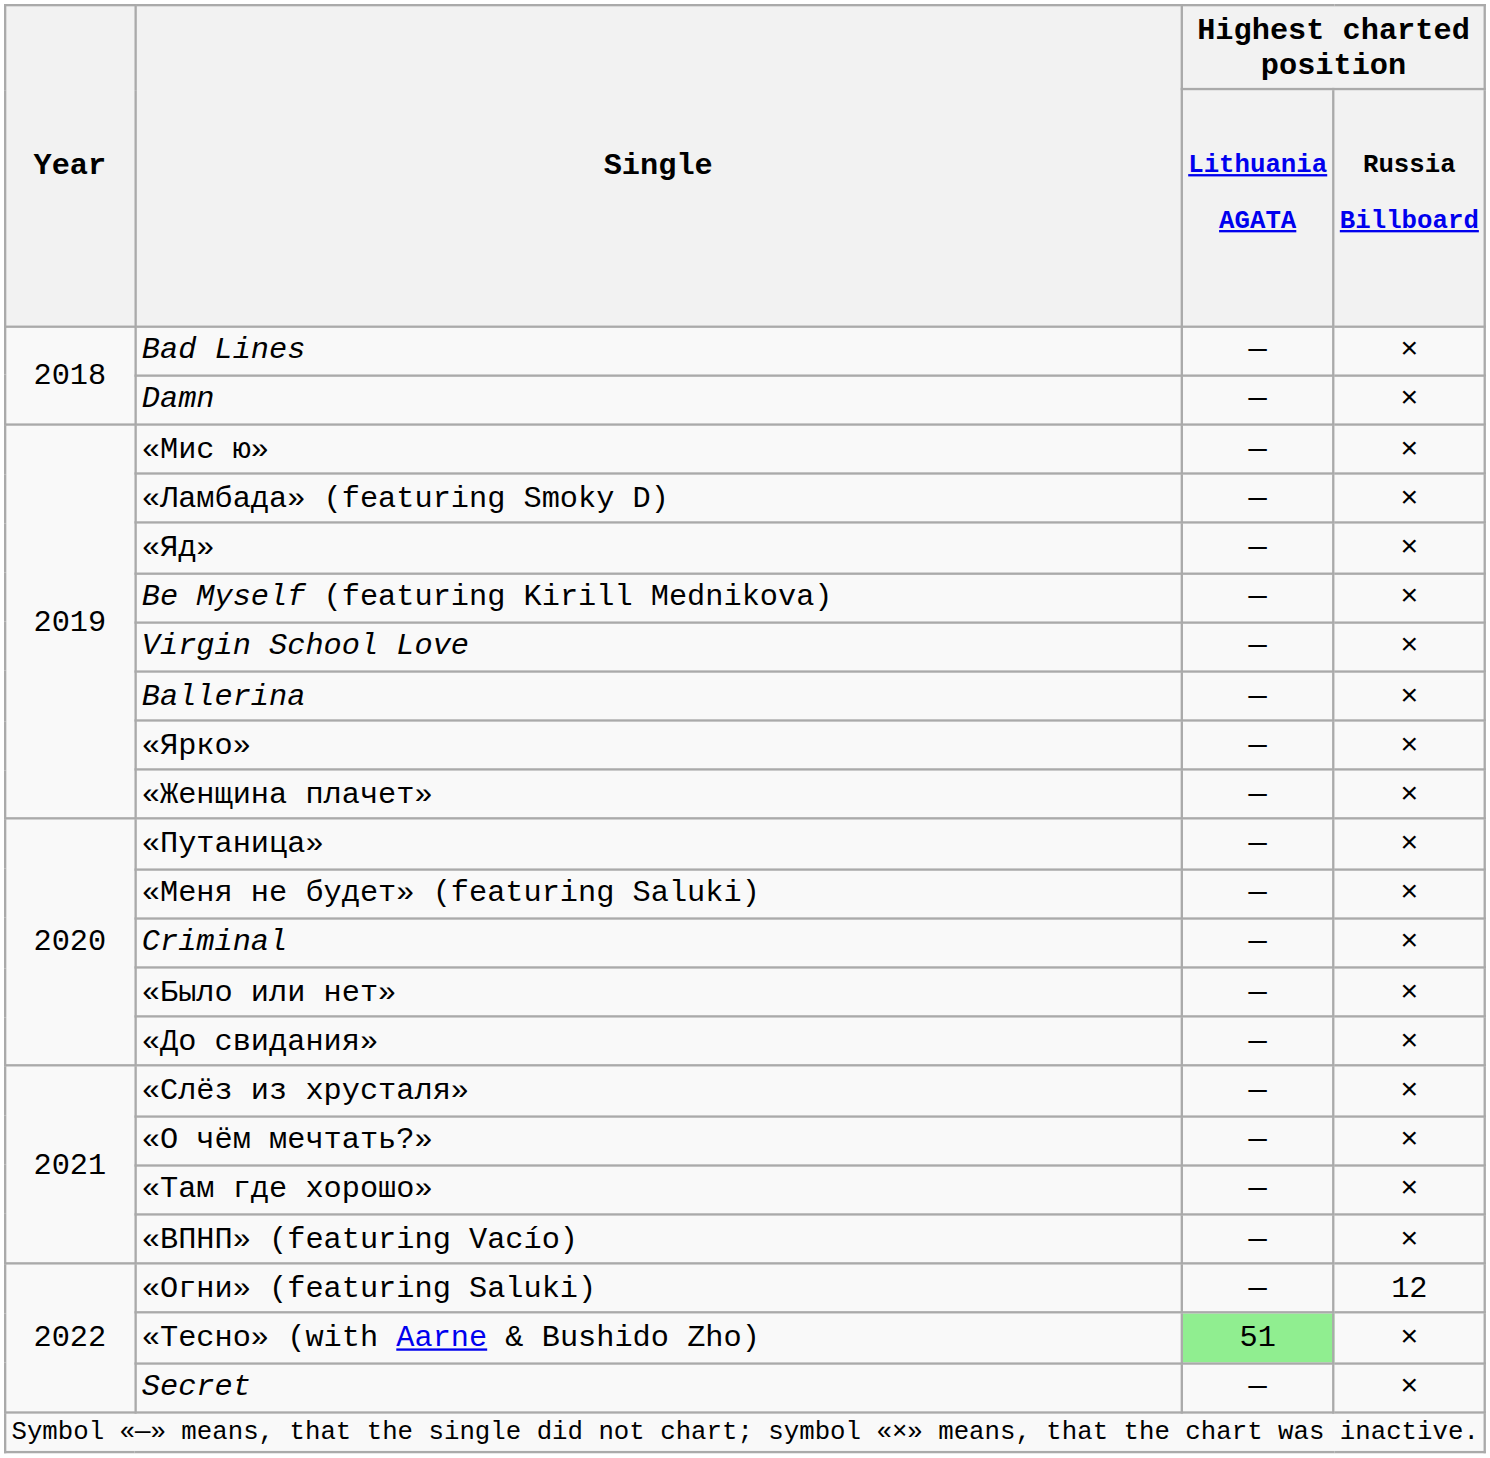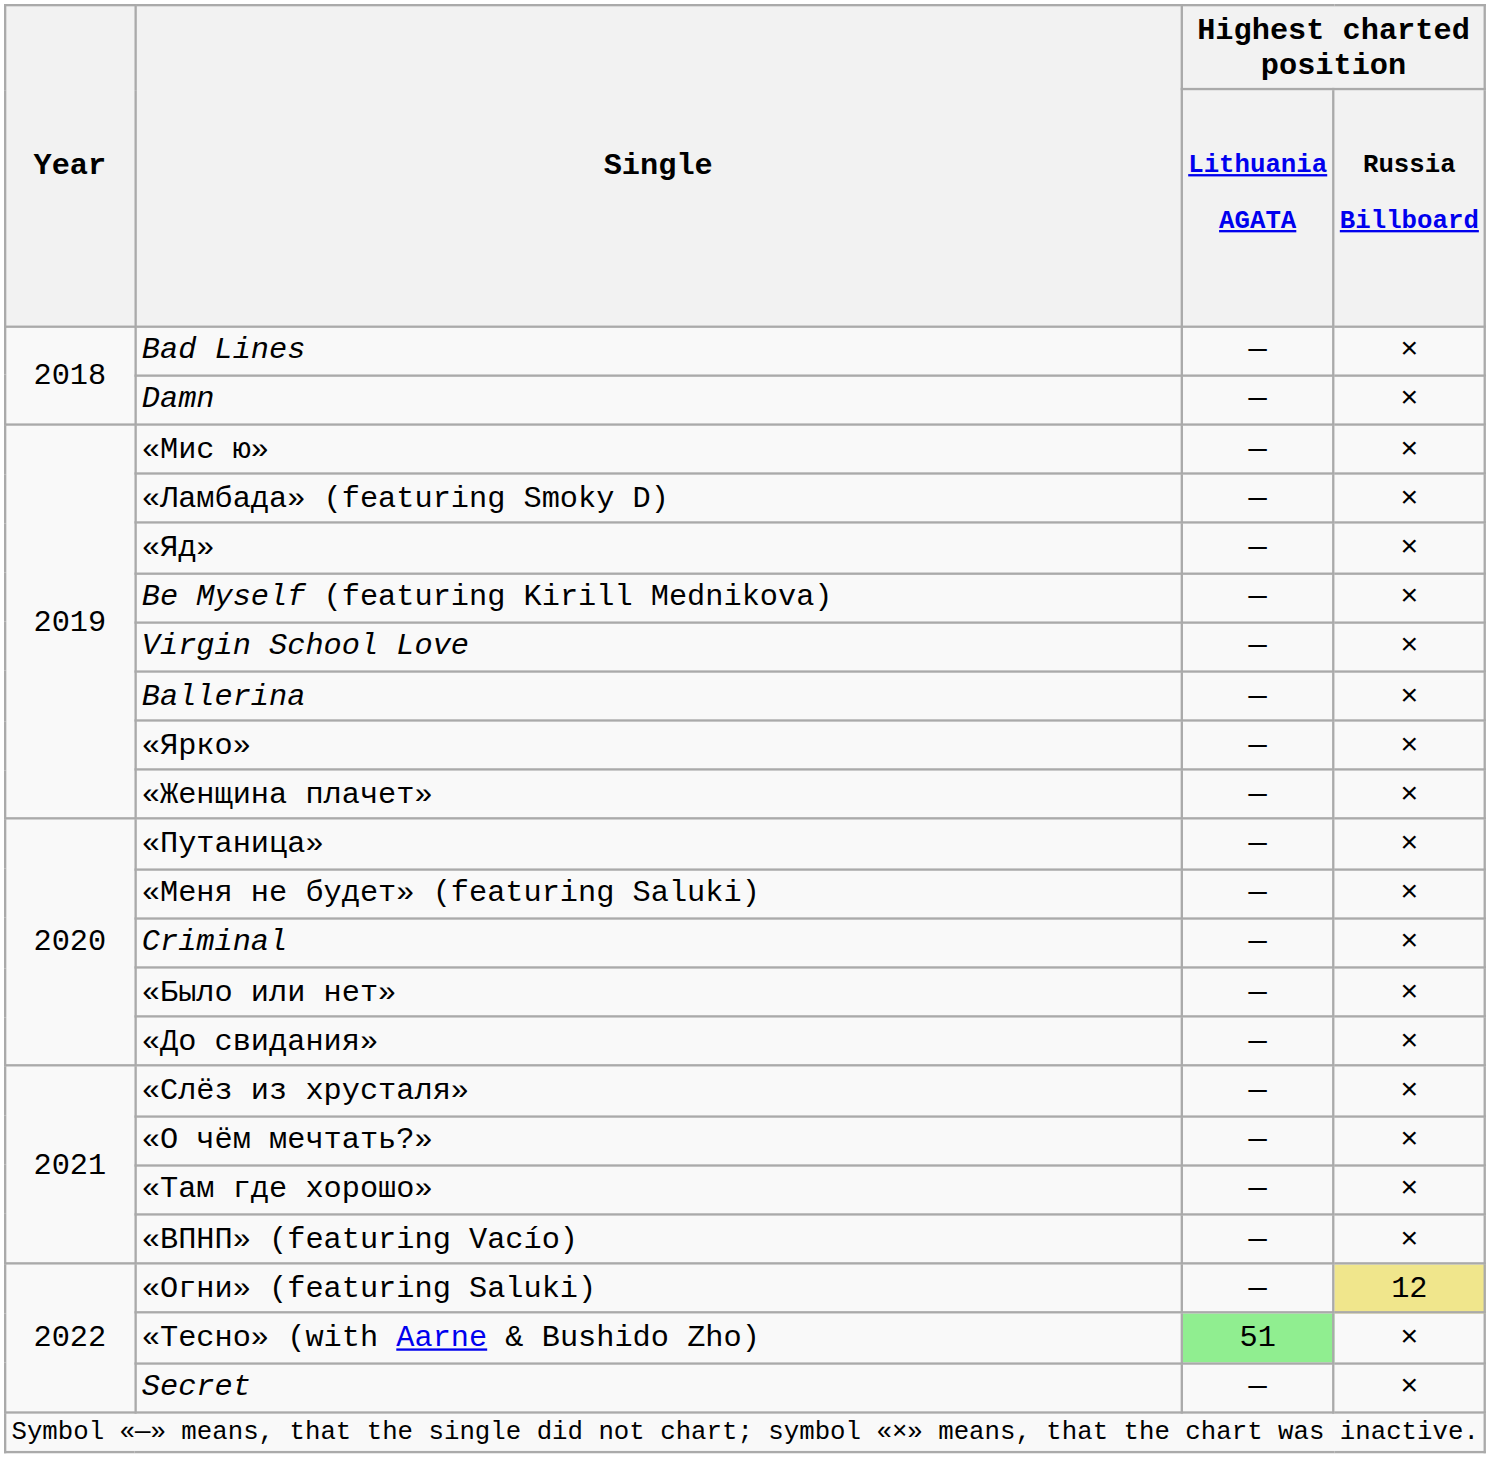(1409, 1288) no background -> (1409, 1288) khaki background
